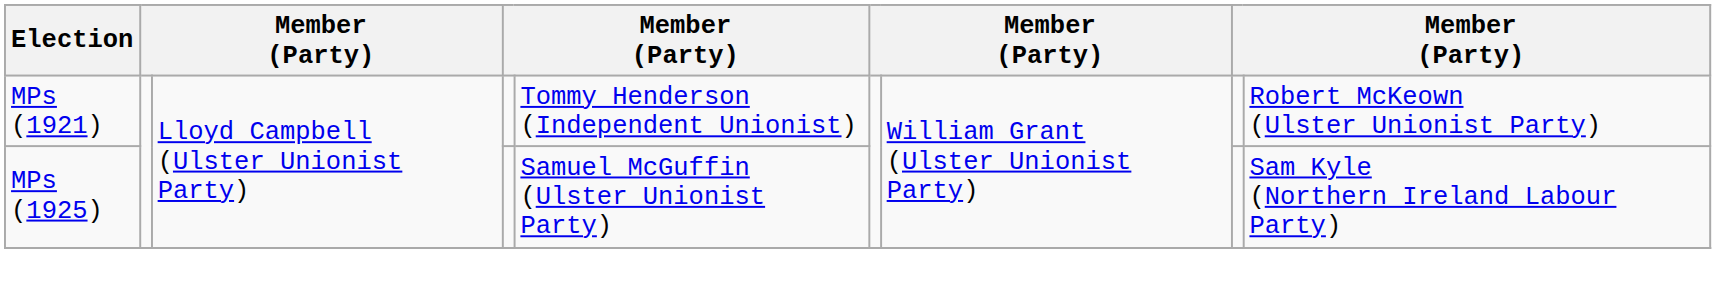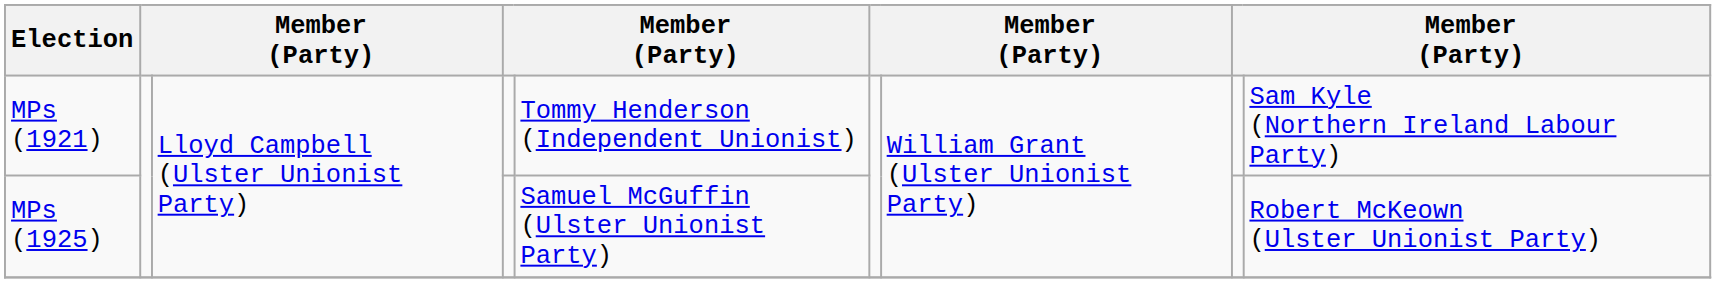(1425, 111) Robert McKeown (Ulster Unionist Party) -> (1433, 126) Sam Kyle (Northern Ireland Labour Party)
(1433, 197) Sam Kyle (Northern Ireland Labour Party) -> (1425, 226) Robert McKeown (Ulster Unionist Party)
